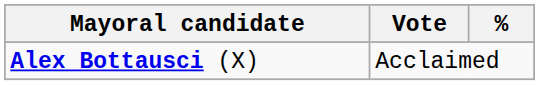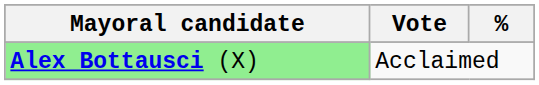(135, 61) no background -> (135, 61) lightgreen background
